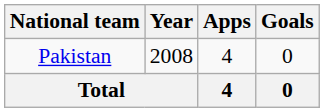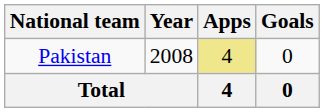(227, 55) no background -> (227, 55) khaki background
